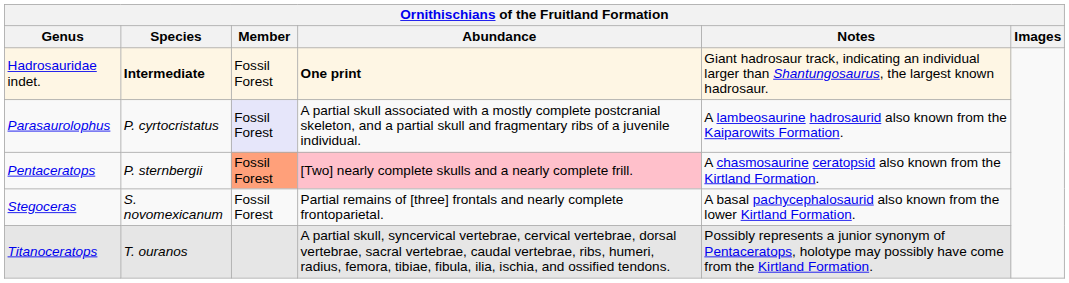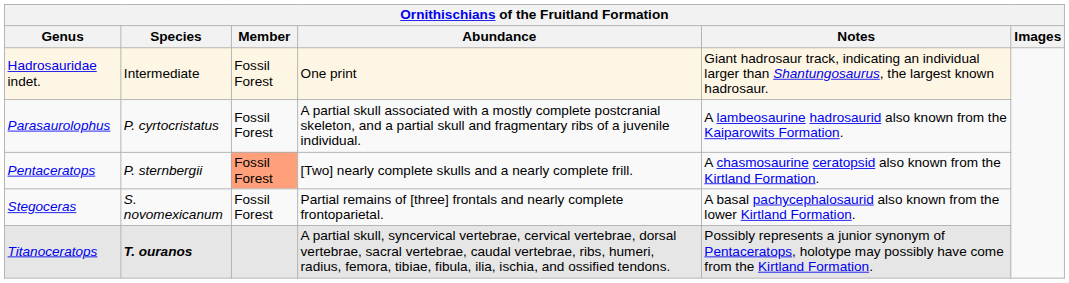(164, 73) bold -> (162, 73) normal
(331, 73) bold -> (329, 73) normal
(254, 125) lavender background -> (254, 125) no background
(467, 170) pink background -> (467, 170) no background
(156, 251) normal -> (158, 251) bold
